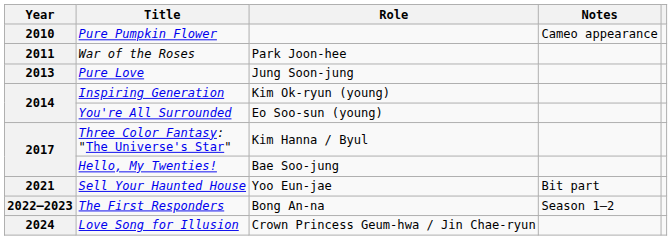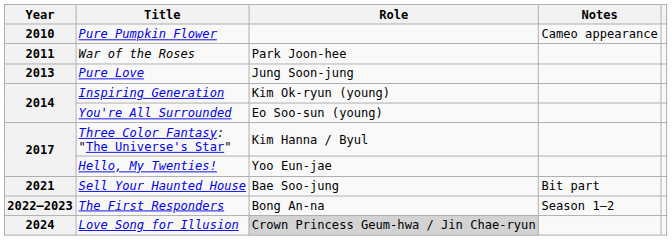(295, 166) Bae Soo-jung -> (292, 166) Yoo Eun-jae
(292, 186) Yoo Eun-jae -> (295, 186) Bae Soo-jung
(394, 225) no background -> (394, 225) lightgrey background
